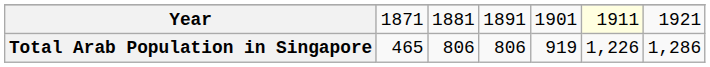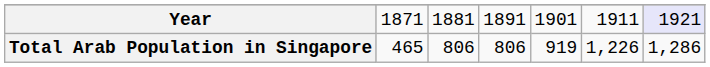(618, 19) lightyellow background -> (618, 19) no background
(680, 19) no background -> (680, 19) lavender background
